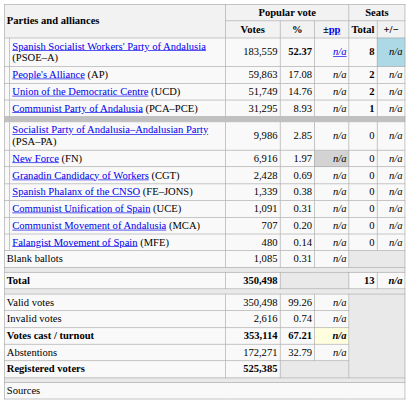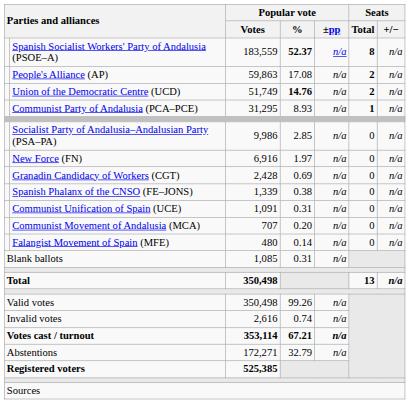(396, 52) lightblue background -> (396, 52) no background
(300, 91) normal -> (300, 91) bold
(340, 158) lightgrey background -> (340, 158) no background
(340, 335) lightyellow background -> (340, 335) no background
